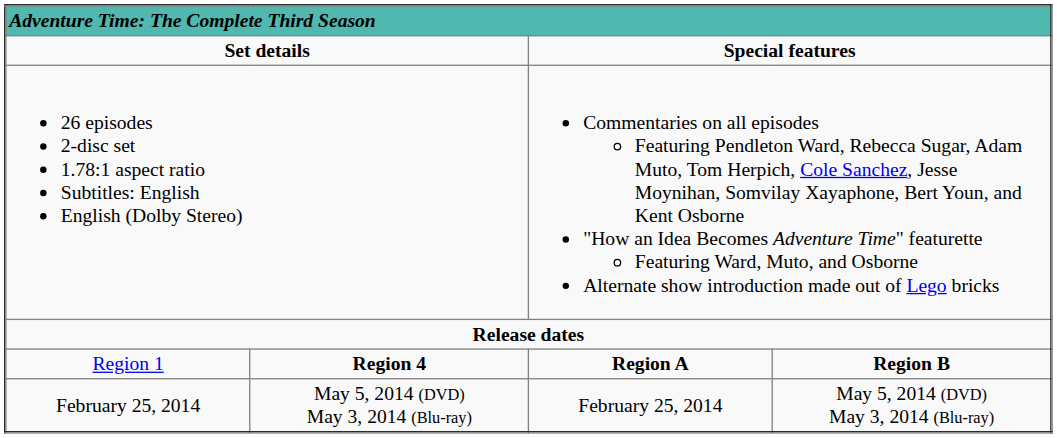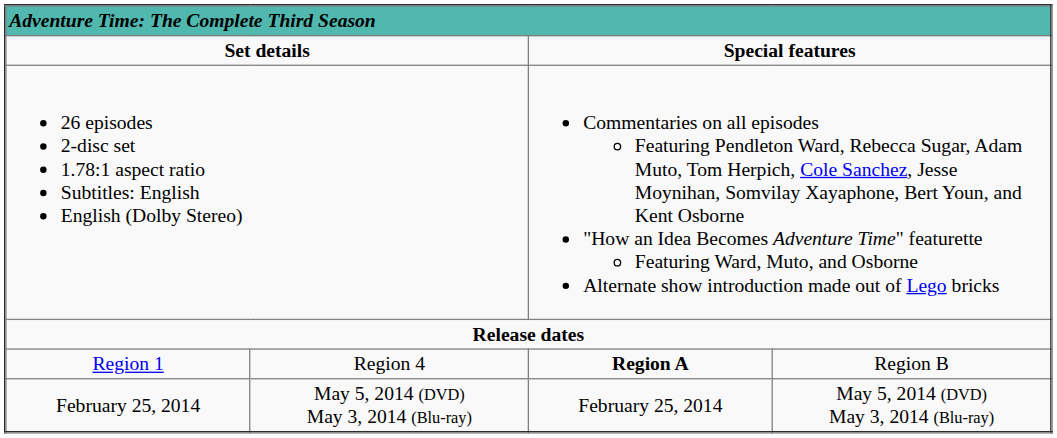(389, 364) bold -> (389, 364) normal
(912, 364) bold -> (912, 364) normal
